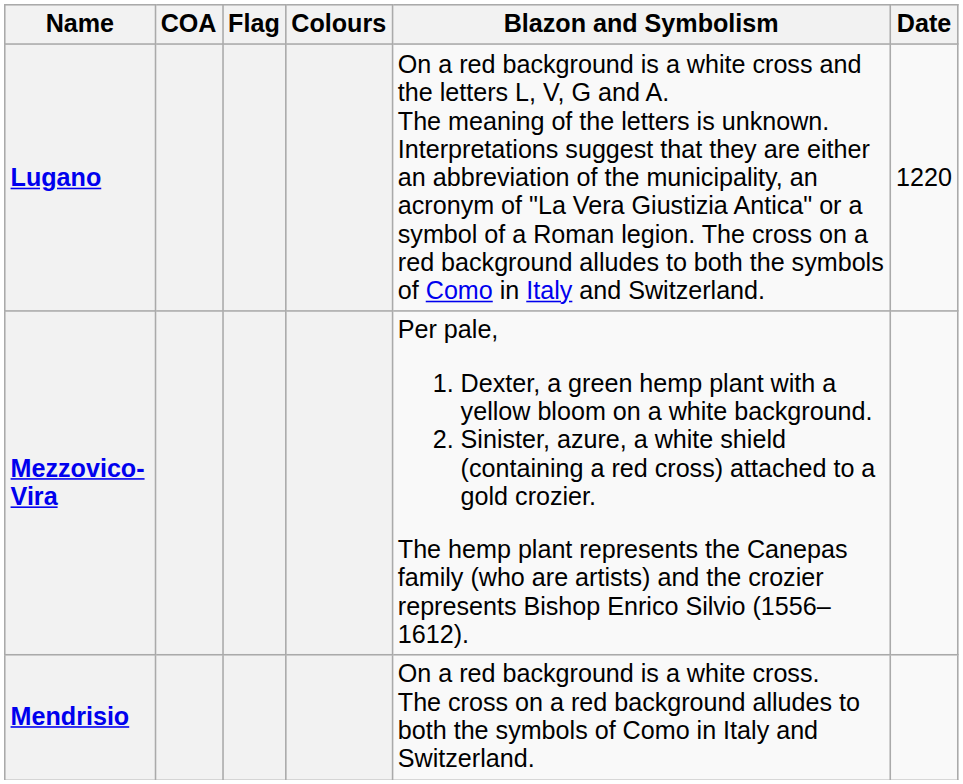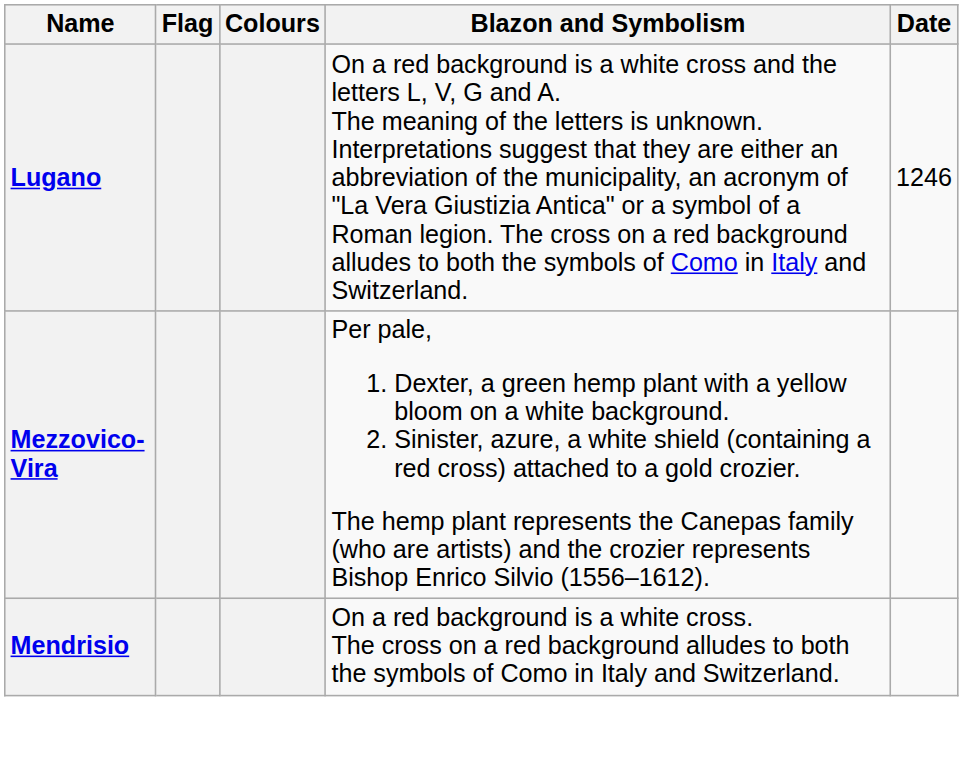- column: (189, 24)
(924, 177) 1220 -> (924, 177) 1246
